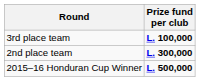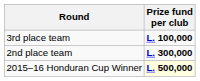(169, 68) no background -> (169, 68) lightyellow background
